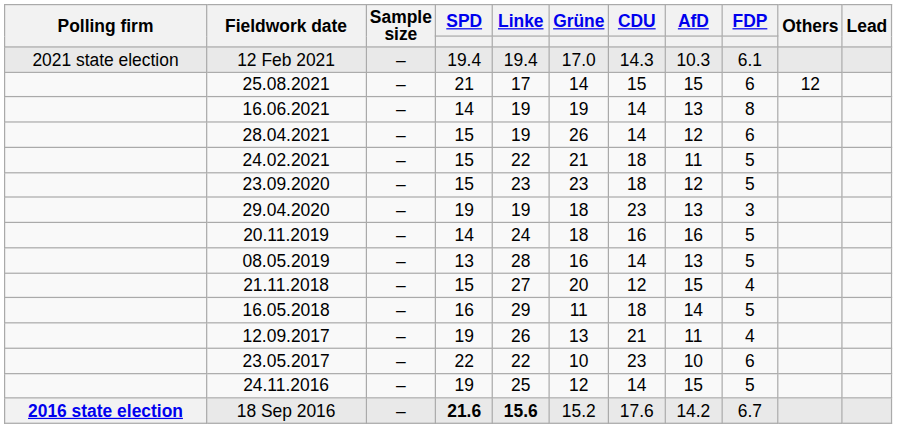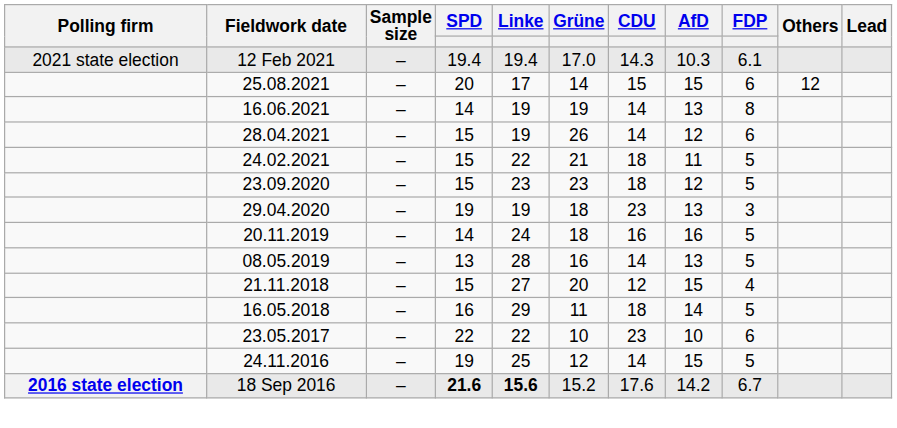(464, 85) 21 -> (464, 85) 20
- row: (286, 336)
